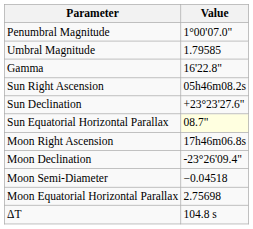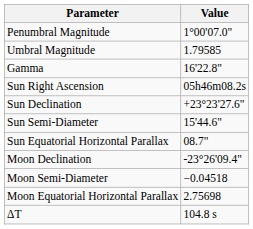+ row: (53, 123)
(196, 123) lightyellow background -> (196, 141) no background
- row: (60, 141)
